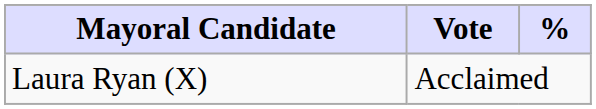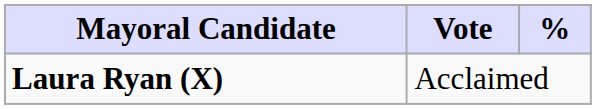(110, 78) normal -> (118, 78) bold
